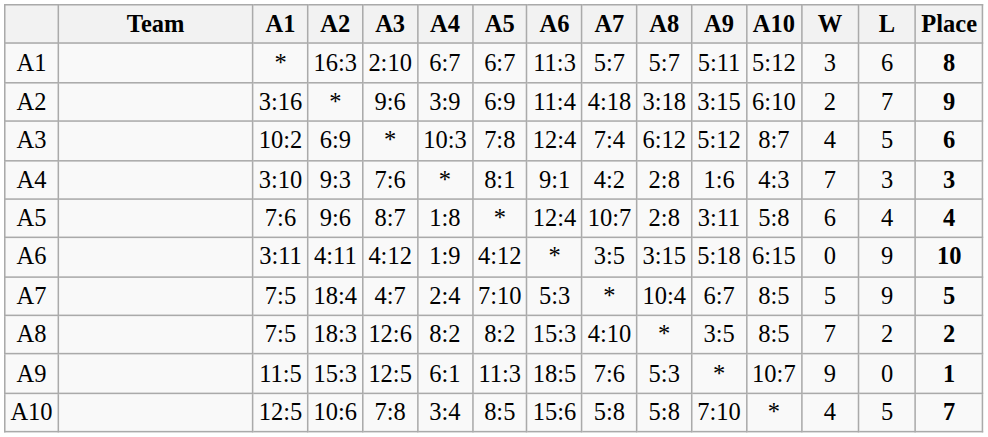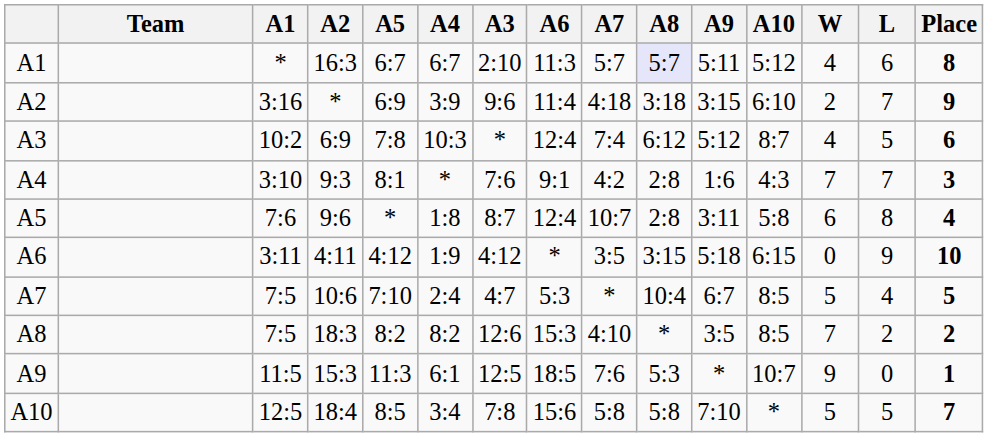columns swapped: (390, 23) <-> (500, 23)
(664, 62) no background -> (664, 62) lavender background
(830, 62) 3 -> (830, 62) 4
(887, 179) 3 -> (887, 179) 7
(887, 218) 4 -> (887, 218) 8
(335, 295) 18:4 -> (335, 295) 10:6
(887, 295) 9 -> (887, 295) 4
(335, 412) 10:6 -> (335, 412) 18:4
(830, 412) 4 -> (830, 412) 5
